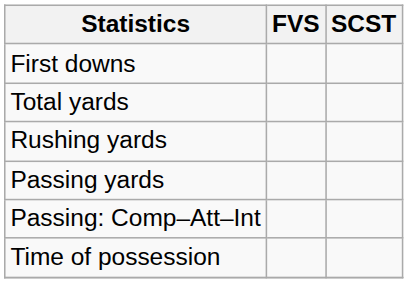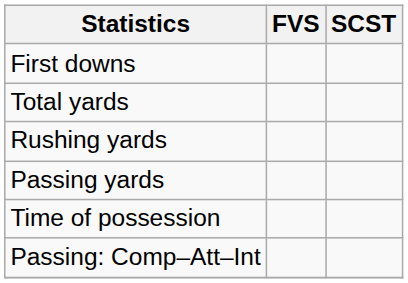rows swapped: (136, 218) <-> (115, 257)
